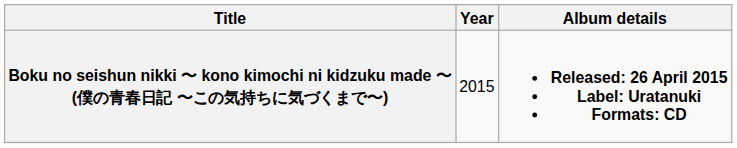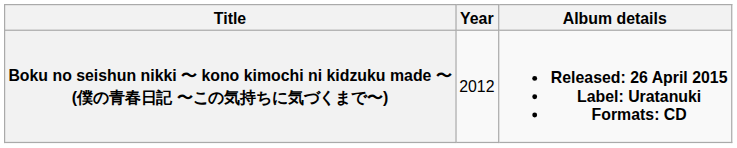(477, 87) 2015 -> (477, 87) 2012
